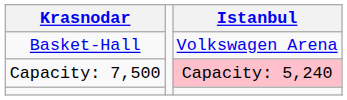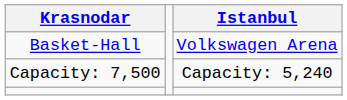(257, 73) pink background -> (257, 73) no background
